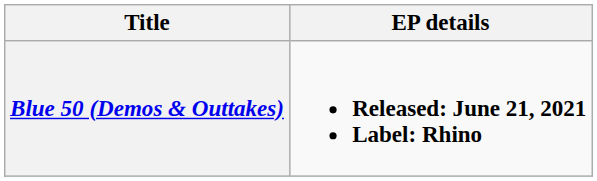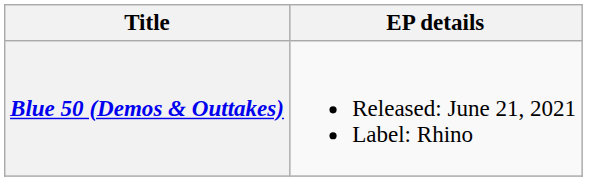(440, 121) bold -> (435, 121) normal
